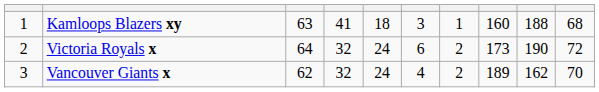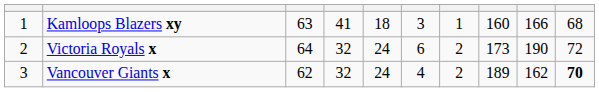(536, 24) 188 -> (536, 24) 166
(575, 73) normal -> (575, 73) bold
